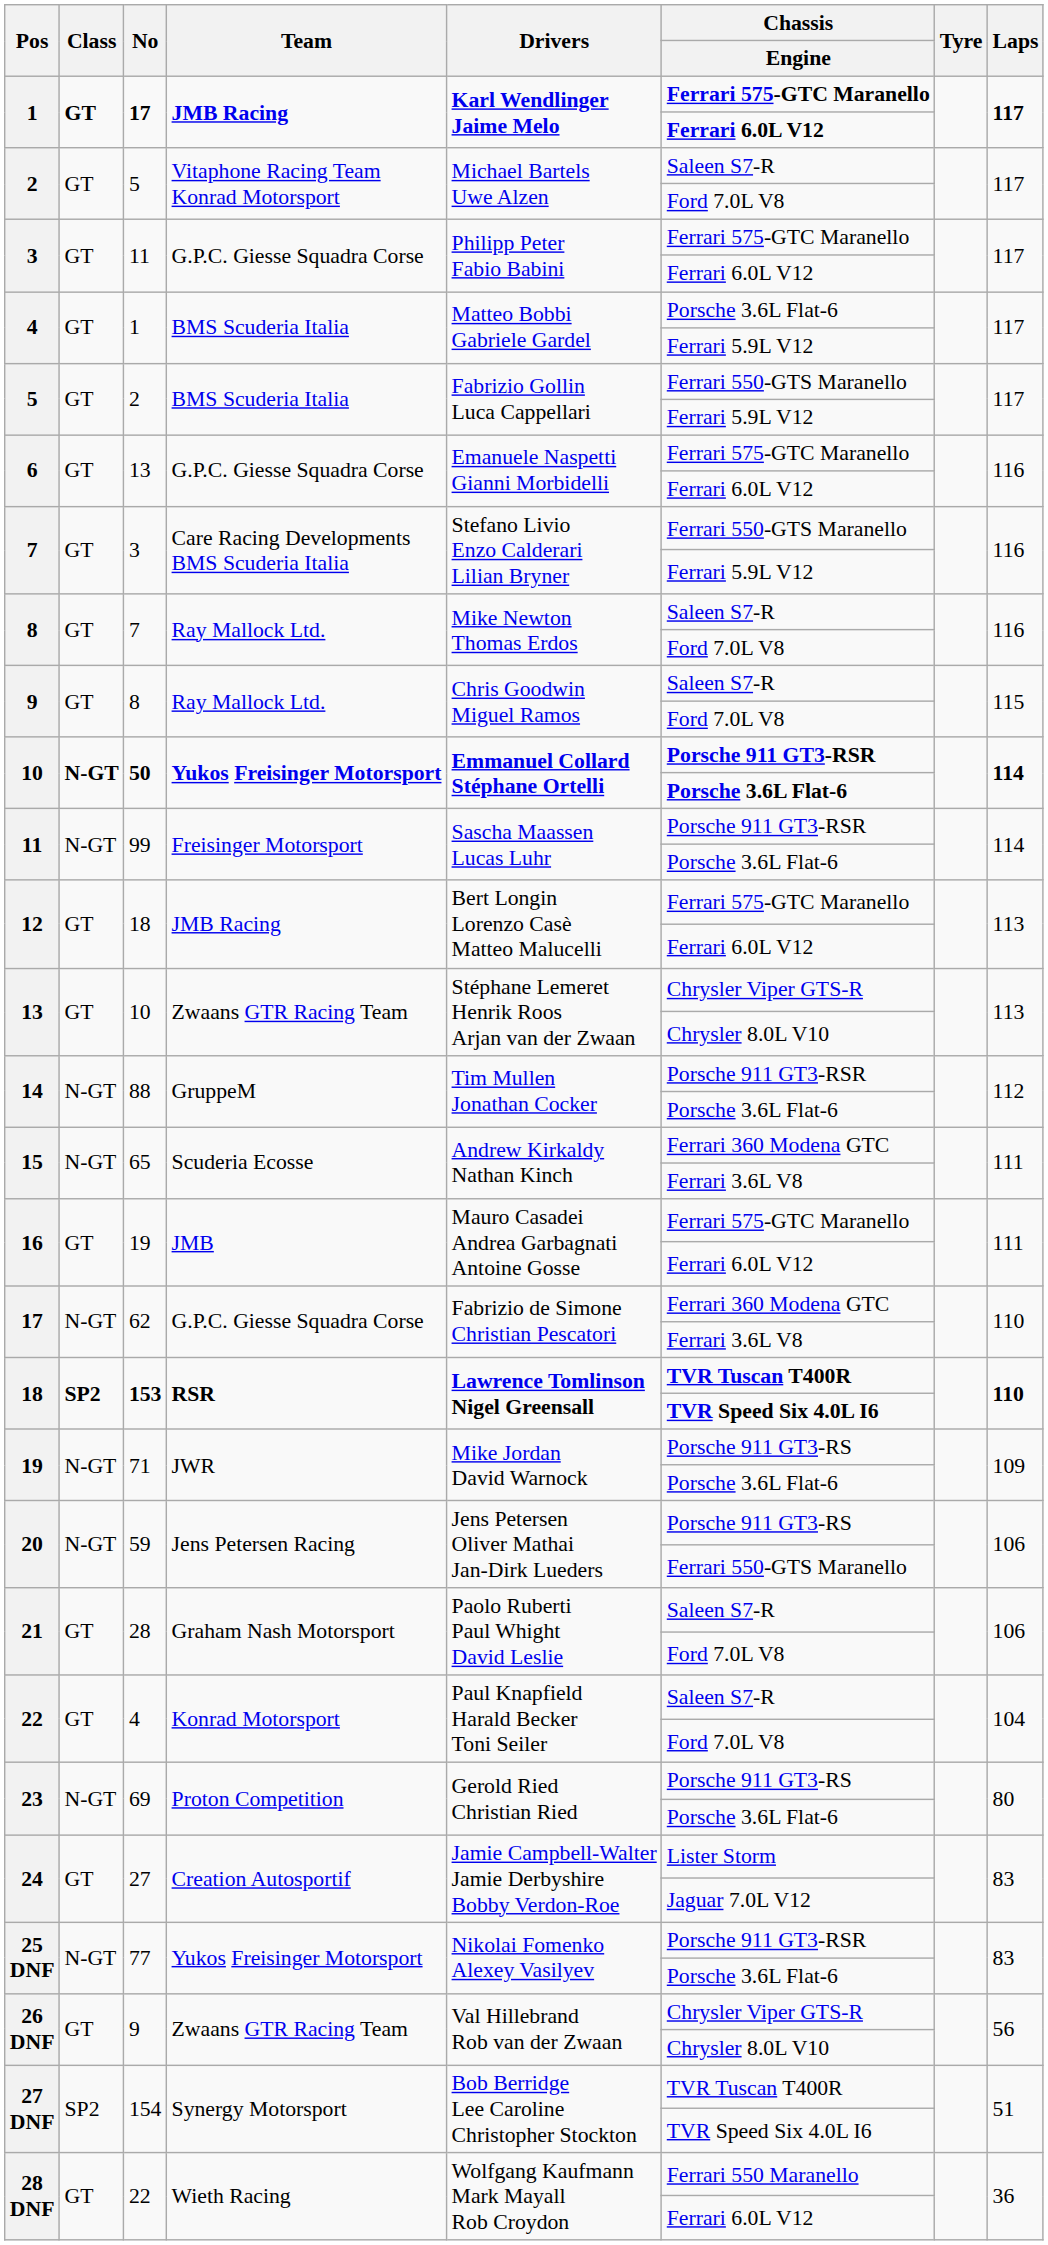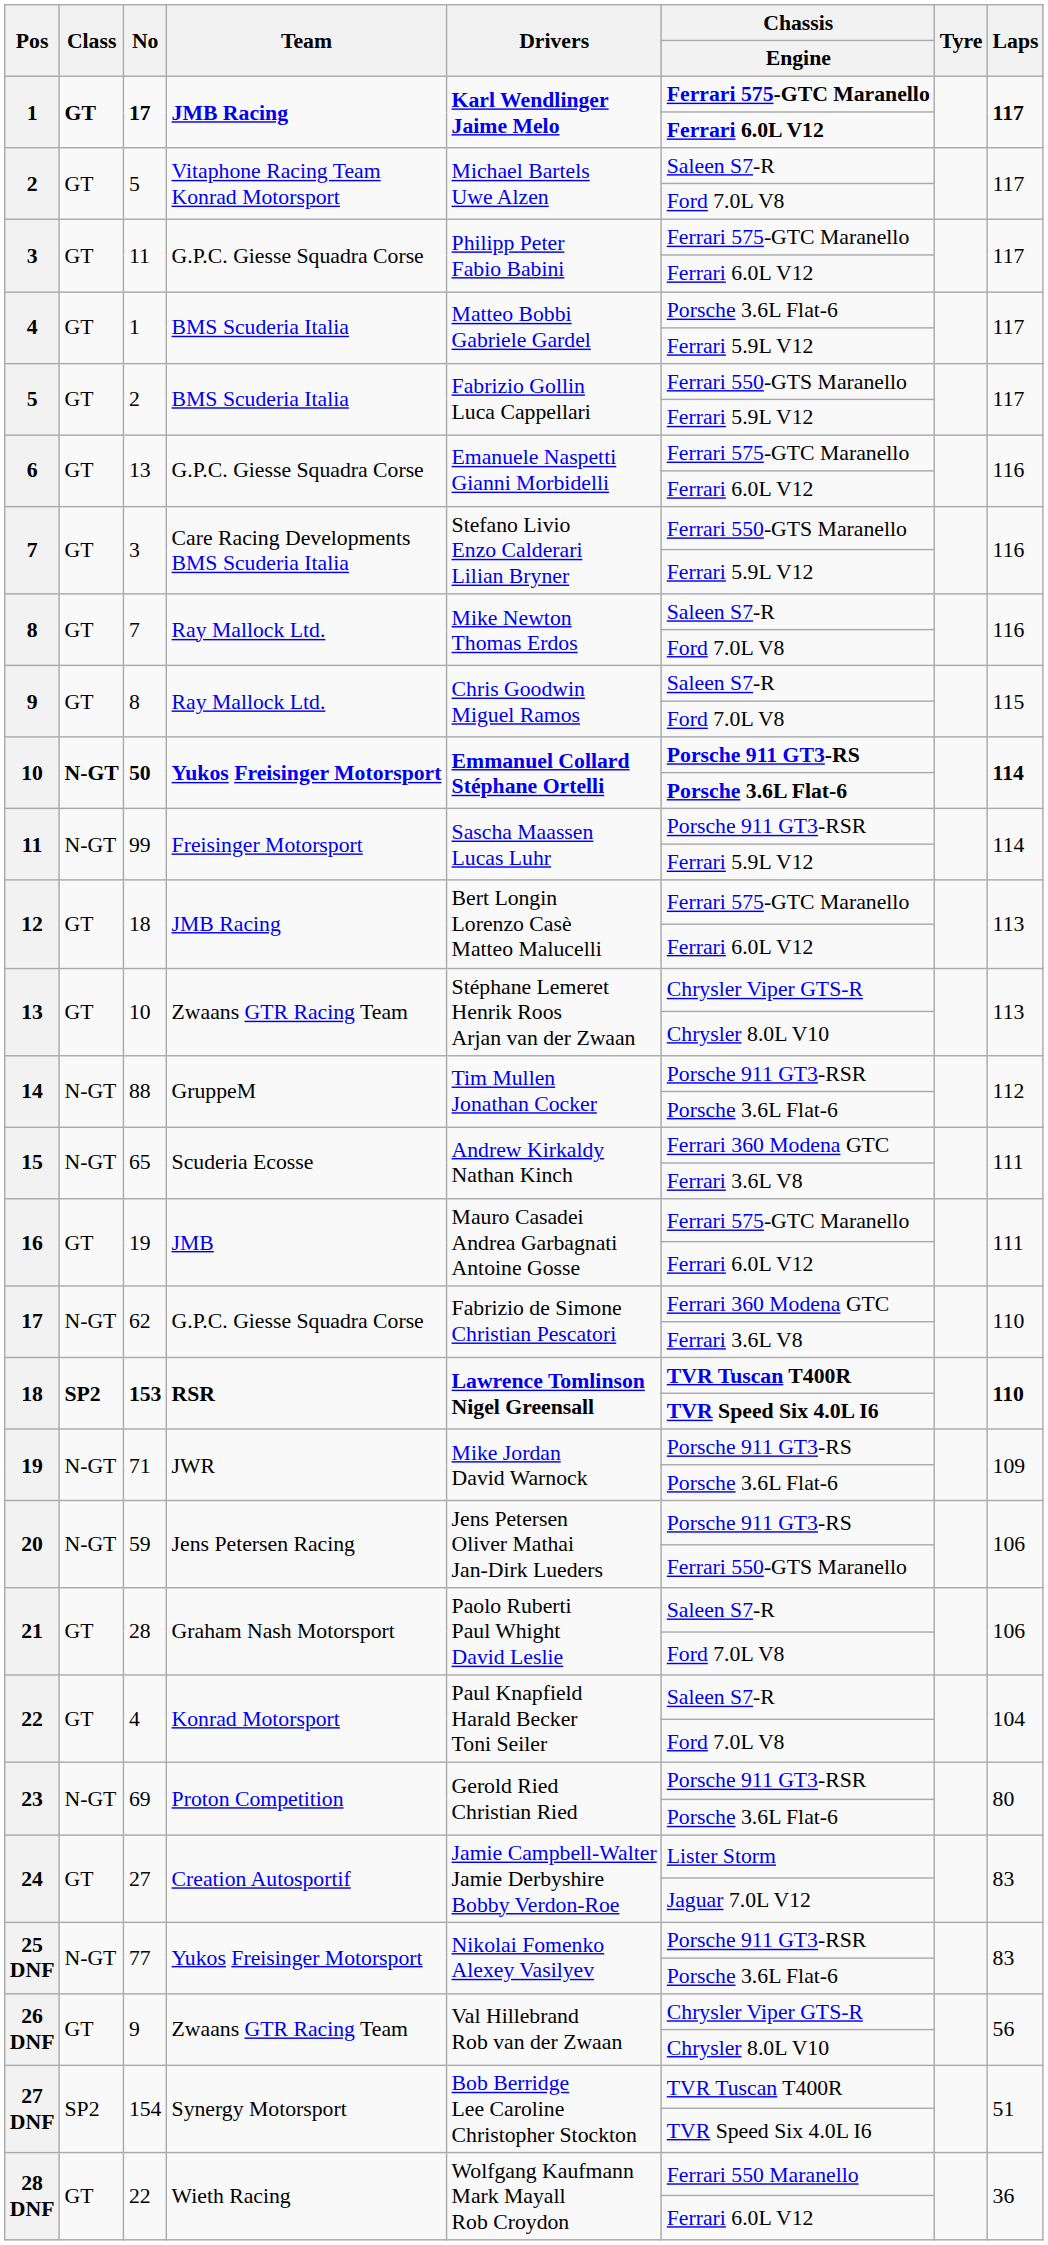(771, 755) Porsche 911 GT3-RSR -> (763, 755) Porsche 911 GT3-RS
(752, 862) Porsche 3.6L Flat-6 -> (740, 862) Ferrari 5.9L V12
(759, 1780) Porsche 911 GT3-RS -> (767, 1780) Porsche 911 GT3-RSR
